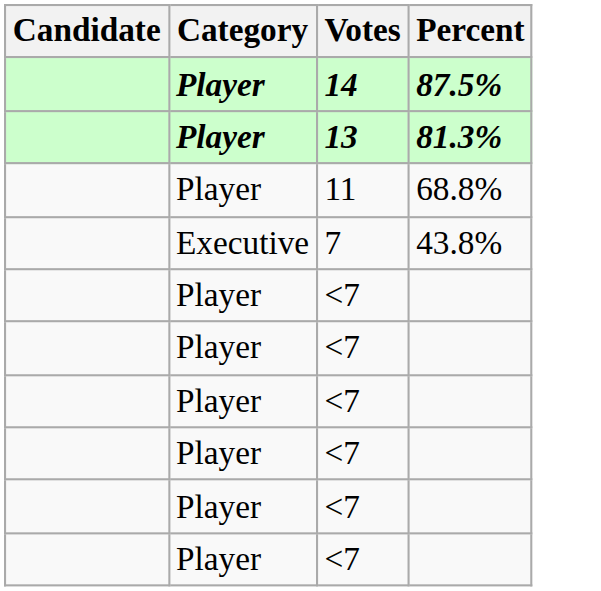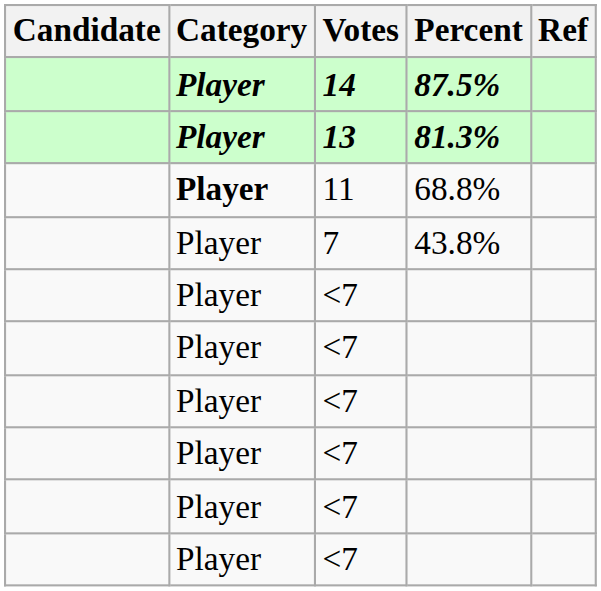+ column: (563, 30)
(218, 189) normal -> (222, 189) bold
(243, 242) Executive -> (218, 242) Player
